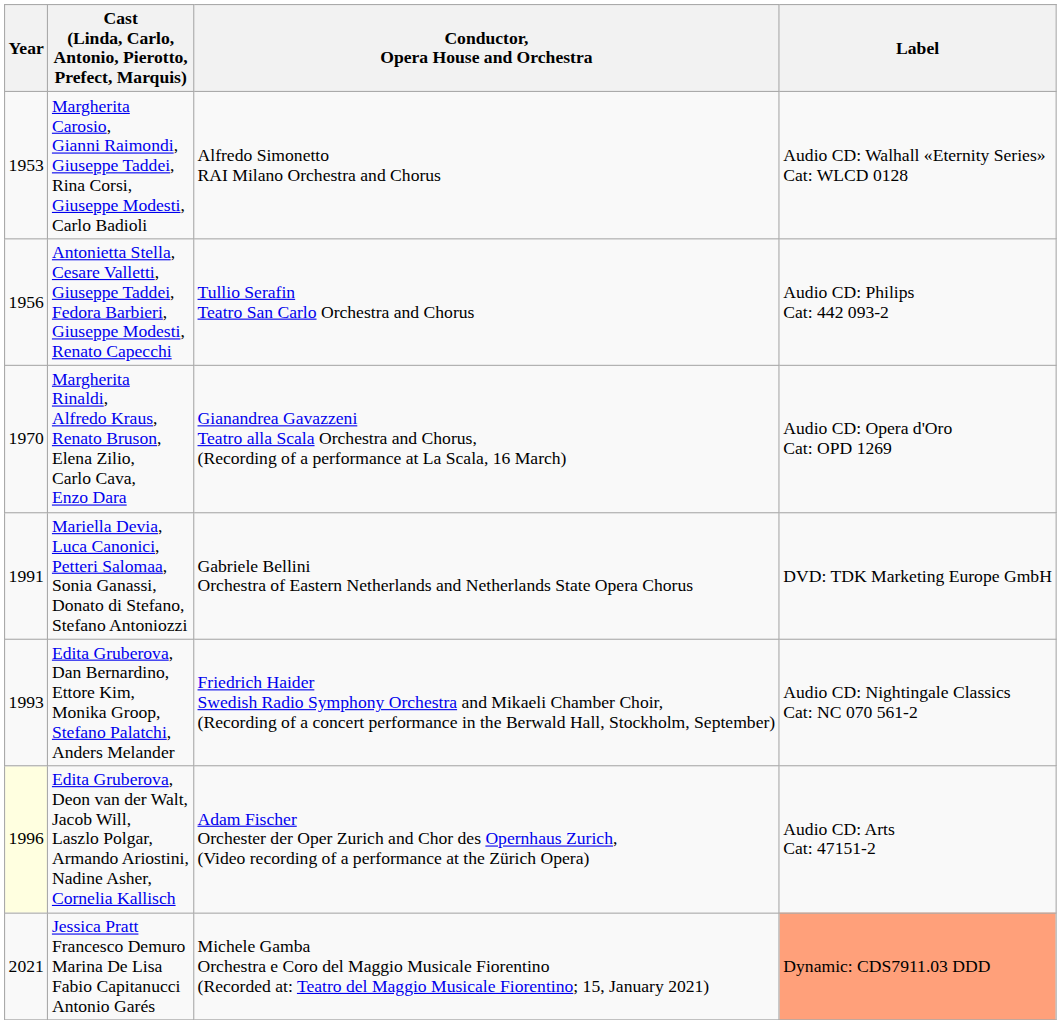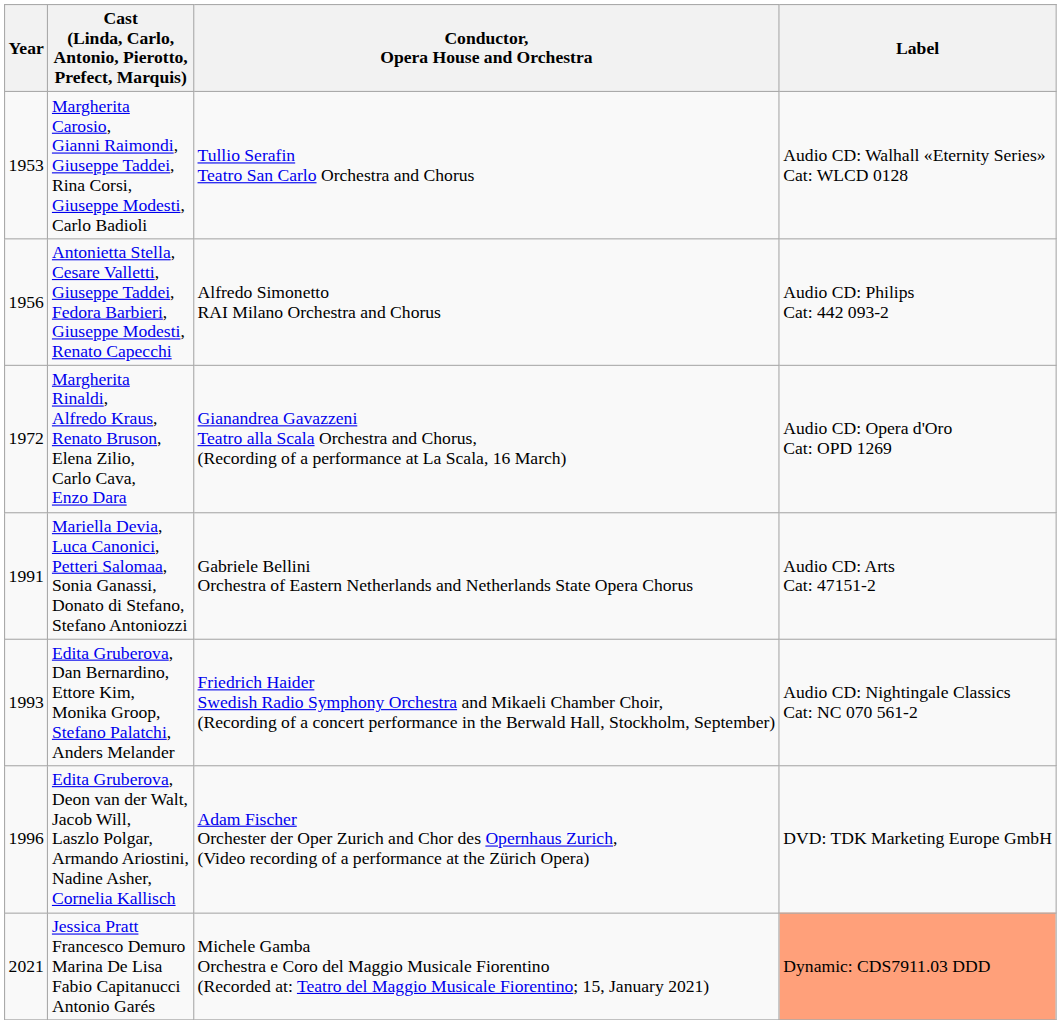(319, 165) Alfredo Simonetto RAI Milano Orchestra and Chorus -> (336, 165) Tullio Serafin Teatro San Carlo Orchestra and Chorus
(336, 301) Tullio Serafin Teatro San Carlo Orchestra and Chorus -> (319, 301) Alfredo Simonetto RAI Milano Orchestra and Chorus
(26, 438) 1970 -> (26, 438) 1972
(918, 575) DVD: TDK Marketing Europe GmbH -> (839, 575) Audio CD: Arts Cat: 47151-2
(26, 839) lightyellow background -> (26, 839) no background
(839, 839) Audio CD: Arts Cat: 47151-2 -> (918, 839) DVD: TDK Marketing Europe GmbH
